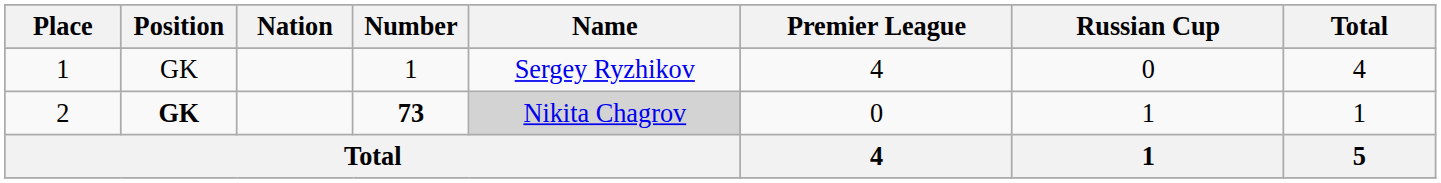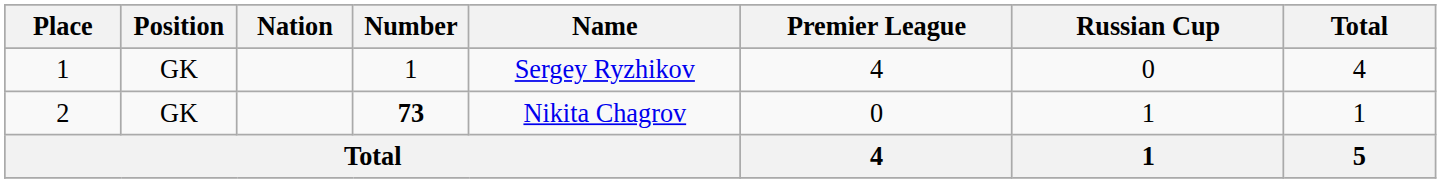(179, 113) bold -> (179, 113) normal
(605, 113) lightgrey background -> (605, 113) no background
